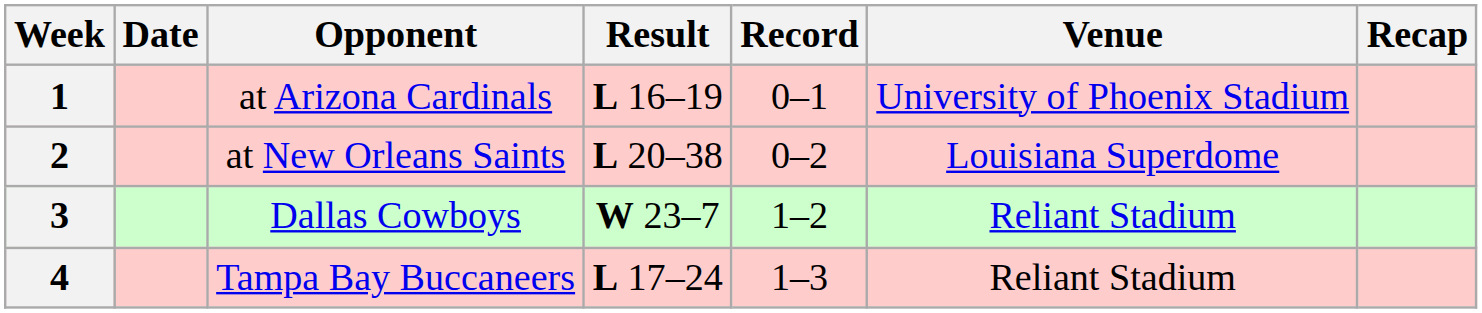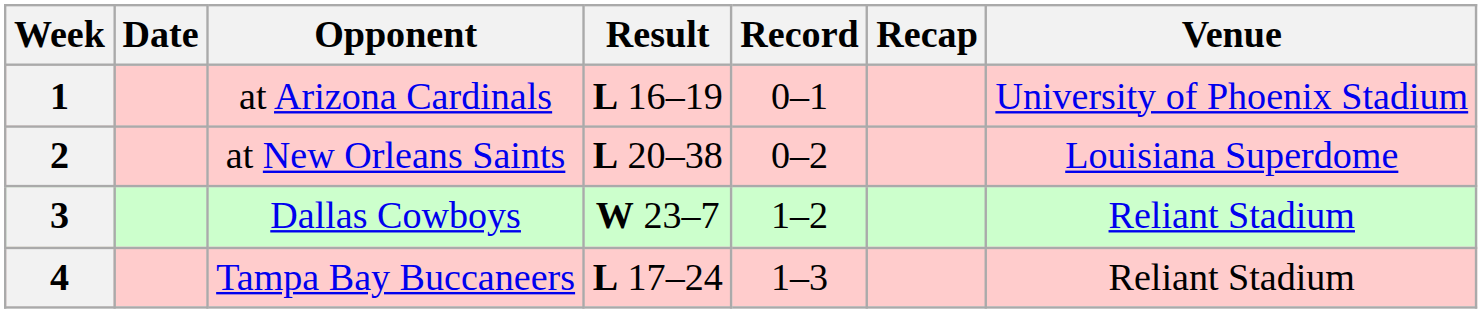columns swapped: (1113, 34) <-> (1417, 34)
